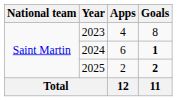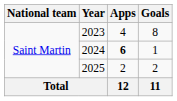(123, 50) normal -> (123, 50) bold
(155, 50) bold -> (155, 50) normal
(155, 68) bold -> (155, 68) normal
